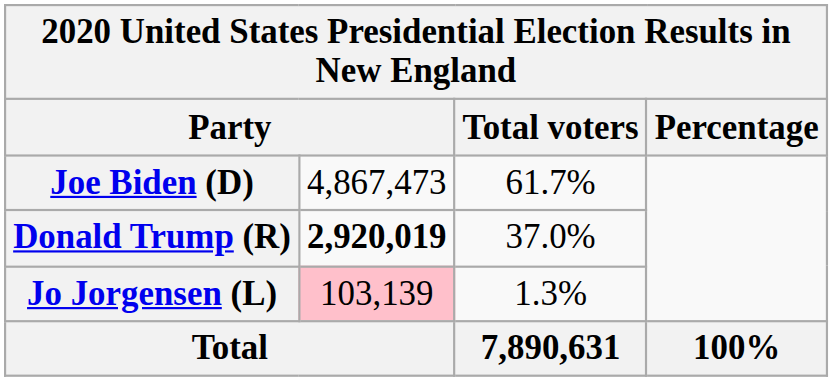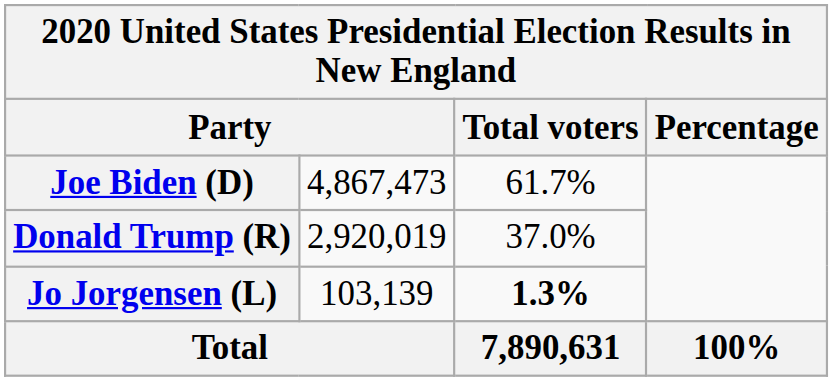(377, 237) bold -> (377, 237) normal
(377, 292) pink background -> (377, 292) no background
(551, 292) normal -> (551, 292) bold
